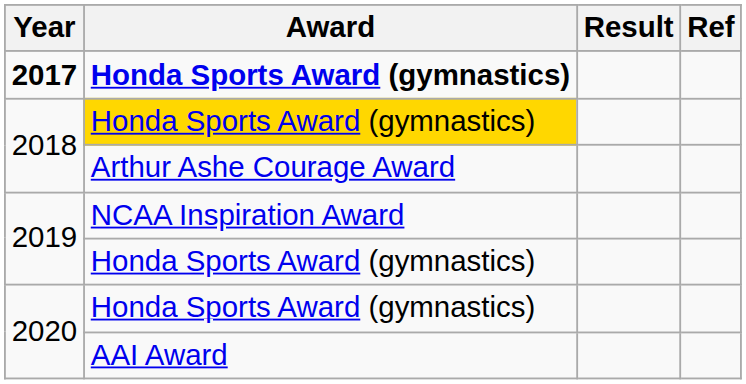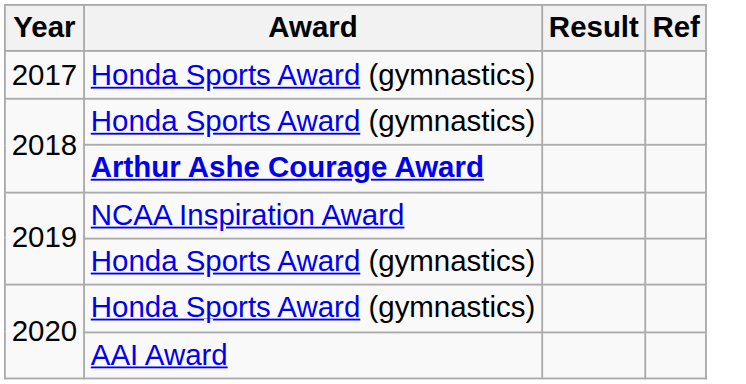(44, 74) bold -> (44, 74) normal
(330, 74) bold -> (313, 74) normal
(313, 121) gold background -> (313, 121) no background
(273, 167) normal -> (287, 167) bold
